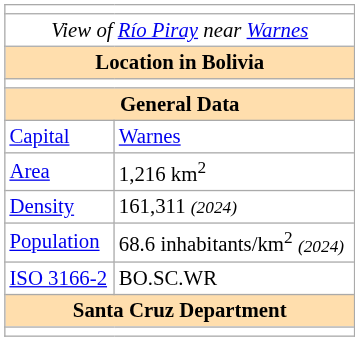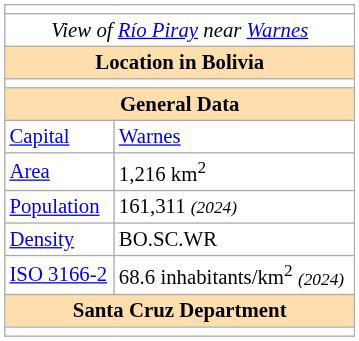(42, 207) Density -> (54, 207) Population
(54, 242) Population -> (42, 239) Density
(231, 242) 68.6 inhabitants/km2 (2024) -> (168, 239) BO.SC.WR
(168, 277) BO.SC.WR -> (231, 274) 68.6 inhabitants/km2 (2024)
